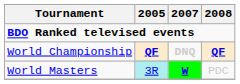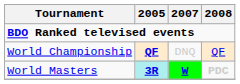(185, 52) bold -> (185, 52) normal
(218, 52) bold -> (218, 52) normal
(152, 71) normal -> (152, 71) bold
(218, 71) normal -> (218, 71) bold
